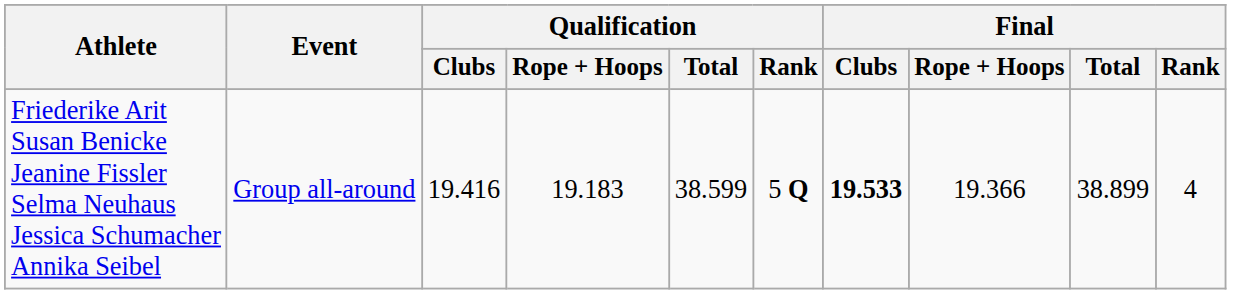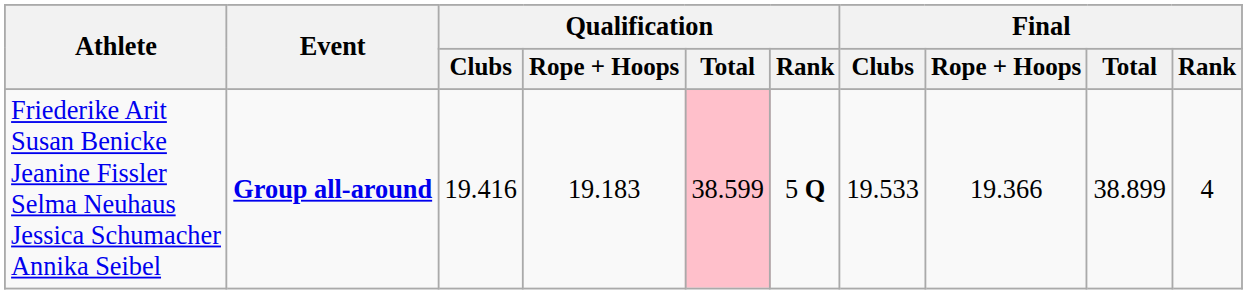(324, 188) normal -> (333, 188) bold
(711, 188) no background -> (728, 188) pink background
(866, 188) bold -> (883, 188) normal
